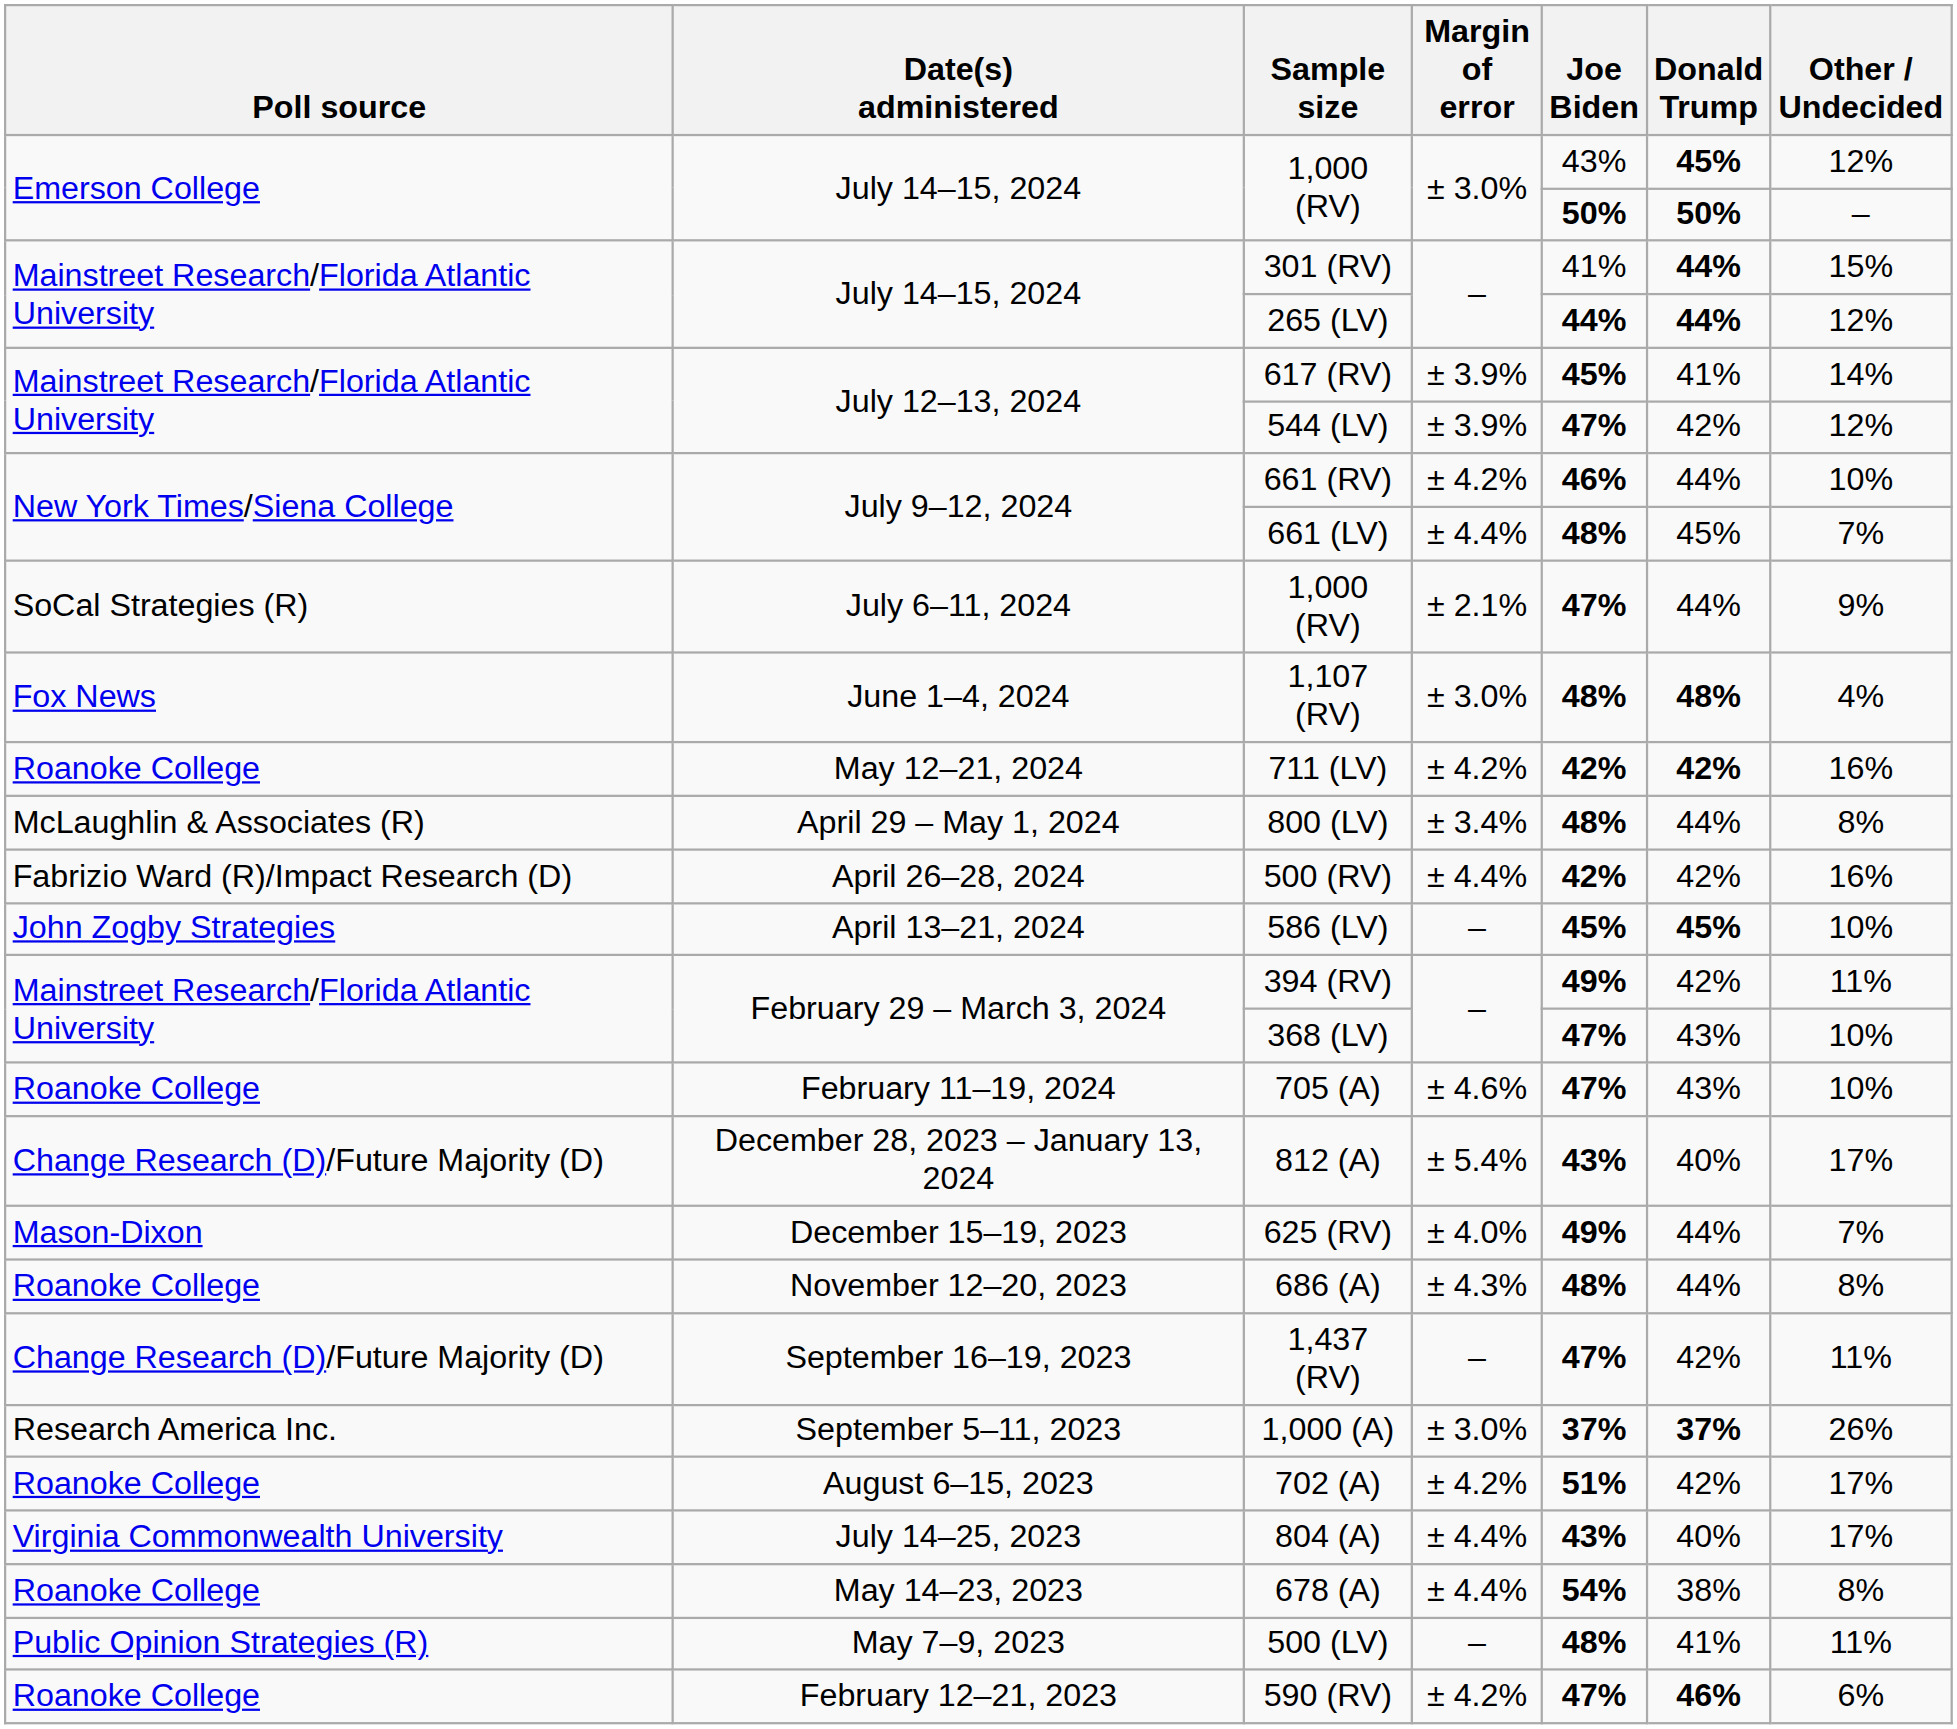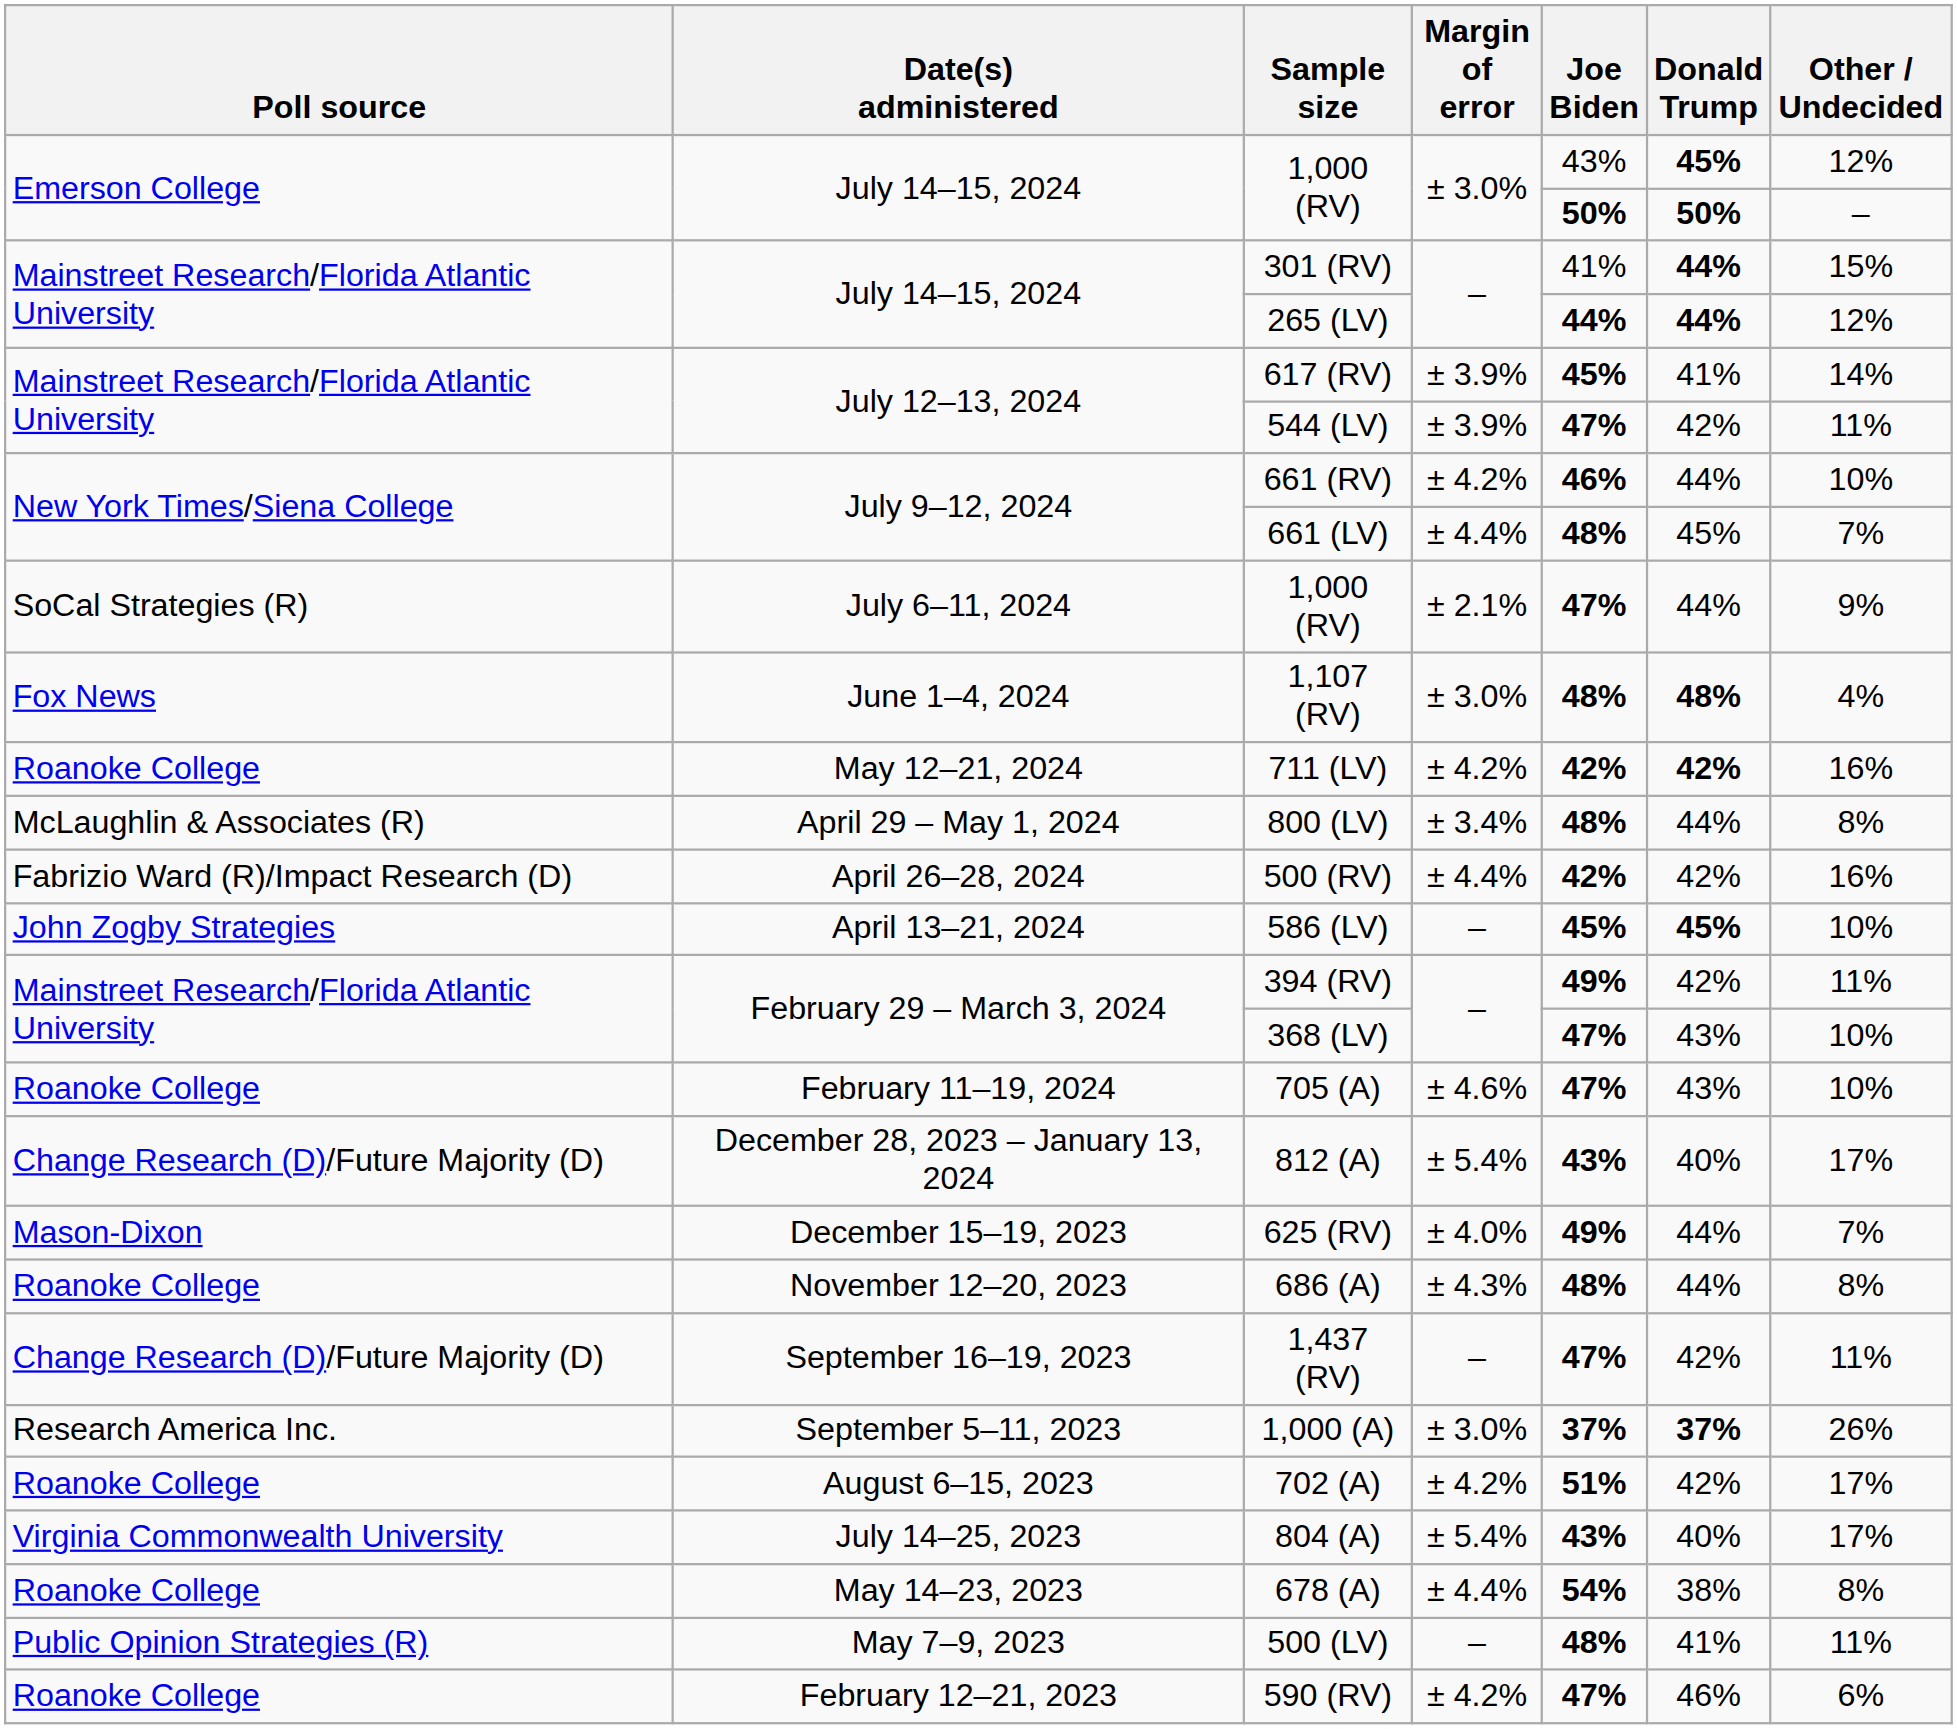(1861, 426) 12% -> (1861, 426) 11%
(1477, 1536) ± 4.4% -> (1477, 1536) ± 5.4%
(1709, 1696) bold -> (1709, 1696) normal
